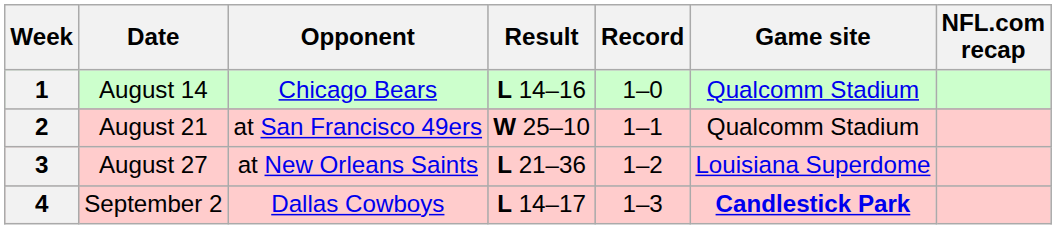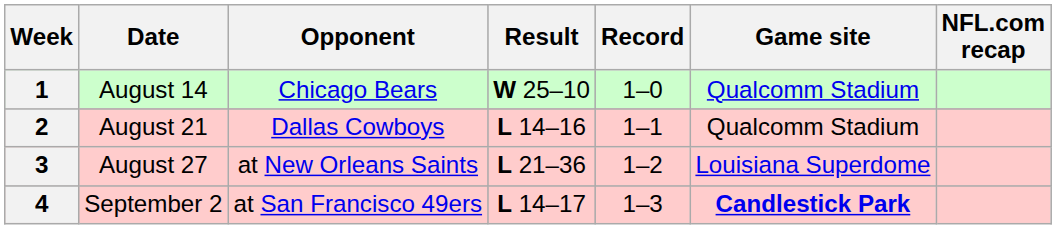(542, 89) L 14–16 -> (542, 89) W 25–10
(358, 127) at San Francisco 49ers -> (358, 127) Dallas Cowboys
(542, 127) W 25–10 -> (542, 127) L 14–16
(358, 204) Dallas Cowboys -> (358, 204) at San Francisco 49ers
